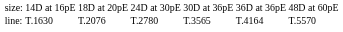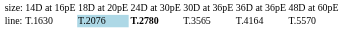(92, 21) no background -> (92, 21) lightblue background
(144, 21) normal -> (145, 21) bold
